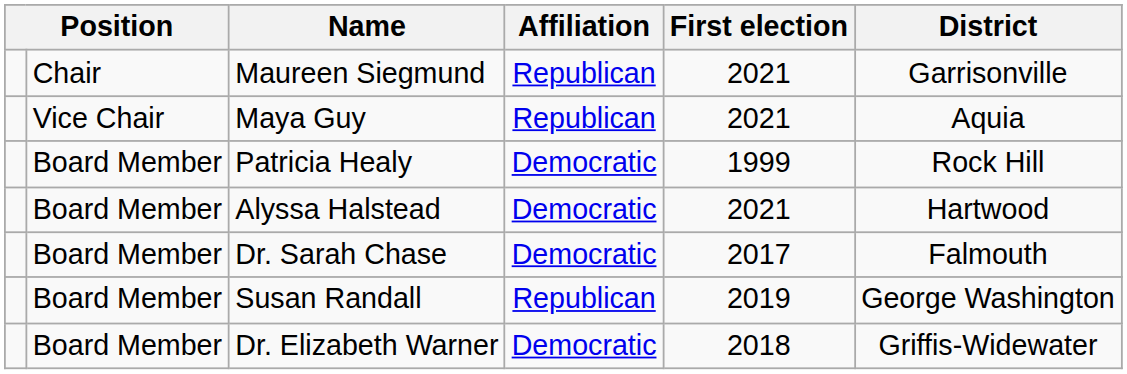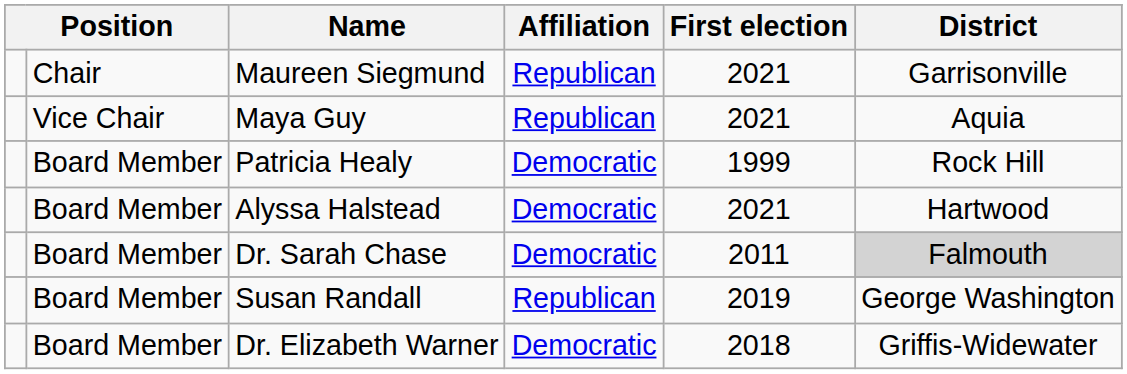(759, 254) 2017 -> (759, 254) 2011
(988, 254) no background -> (988, 254) lightgrey background
